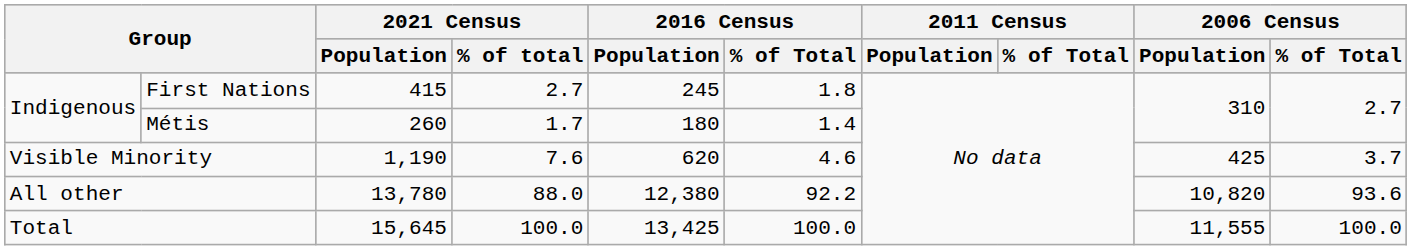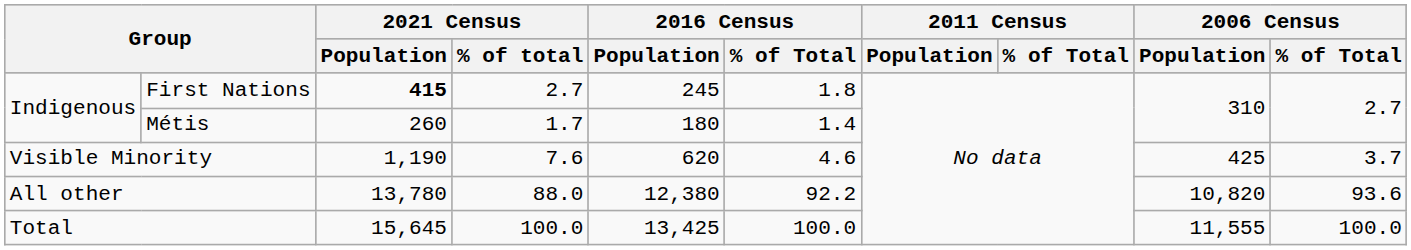(428, 91) normal -> (428, 91) bold
